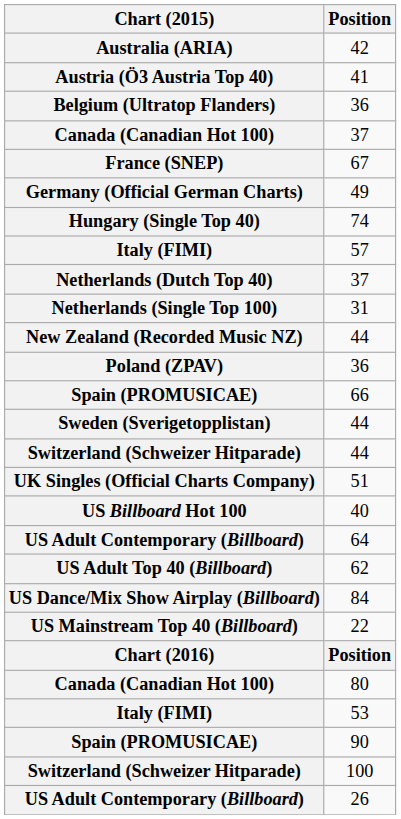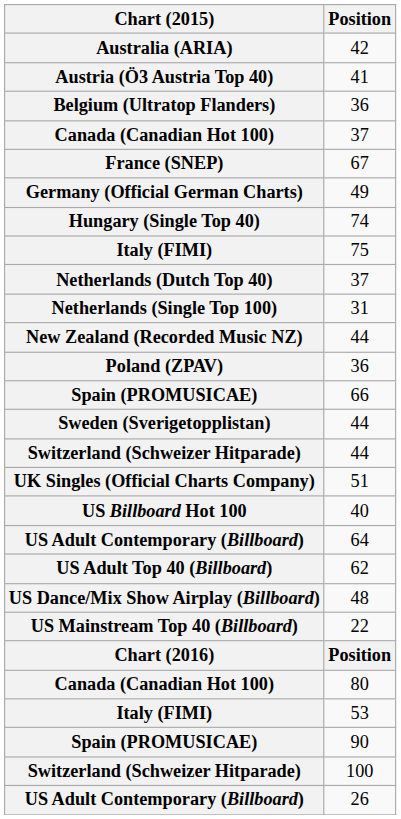(360, 250) 57 -> (360, 250) 75
(360, 597) 84 -> (360, 597) 48
